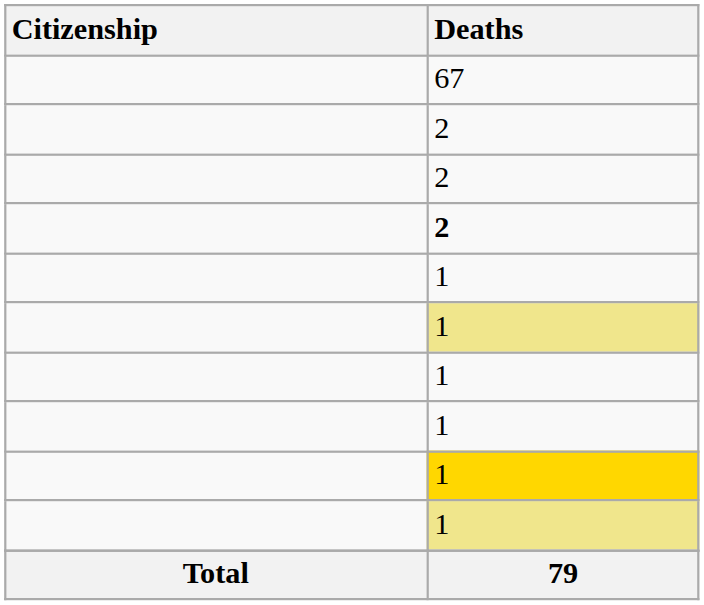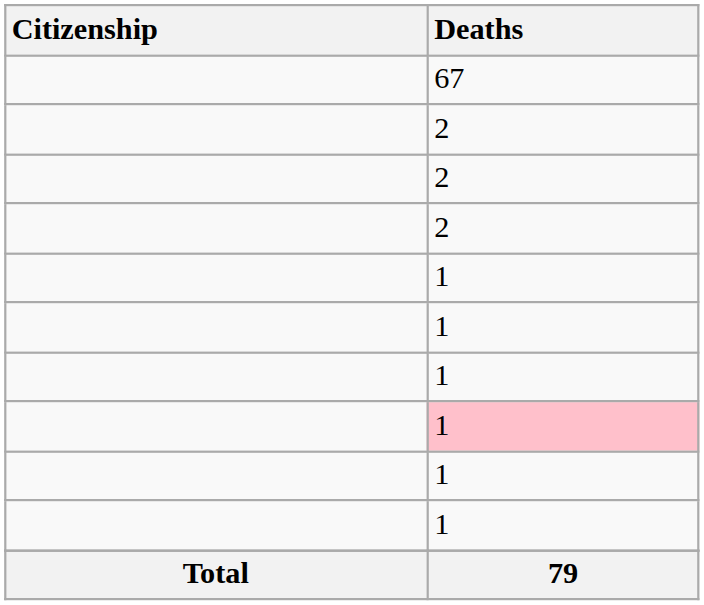(442, 227) bold -> (442, 227) normal
(442, 326) khaki background -> (442, 326) no background
(442, 425) no background -> (442, 425) pink background
(442, 474) gold background -> (442, 474) no background
(442, 524) khaki background -> (442, 524) no background
